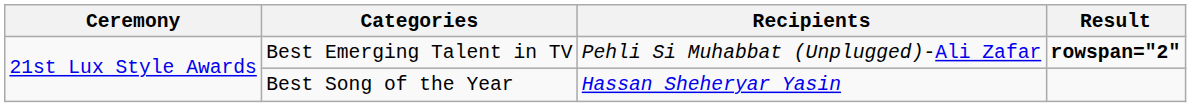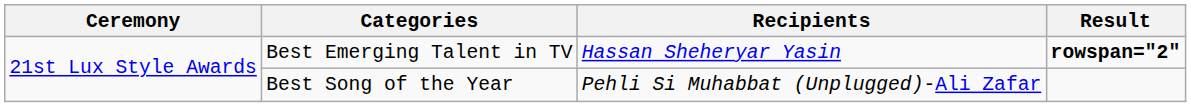(812, 53) Pehli Si Muhabbat (Unplugged)-Ali Zafar -> (711, 53) Hassan Sheheryar Yasin
(711, 85) Hassan Sheheryar Yasin -> (812, 85) Pehli Si Muhabbat (Unplugged)-Ali Zafar
